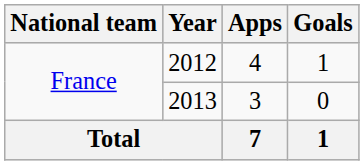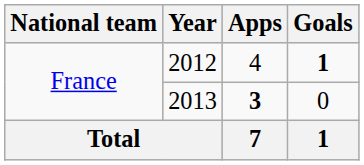(323, 62) normal -> (323, 62) bold
(255, 100) normal -> (255, 100) bold
